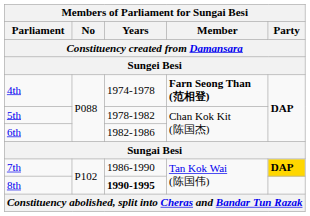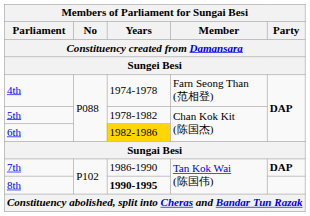(210, 89) bold -> (211, 89) normal
(131, 132) no background -> (133, 132) gold background
(282, 167) gold background -> (281, 167) no background
